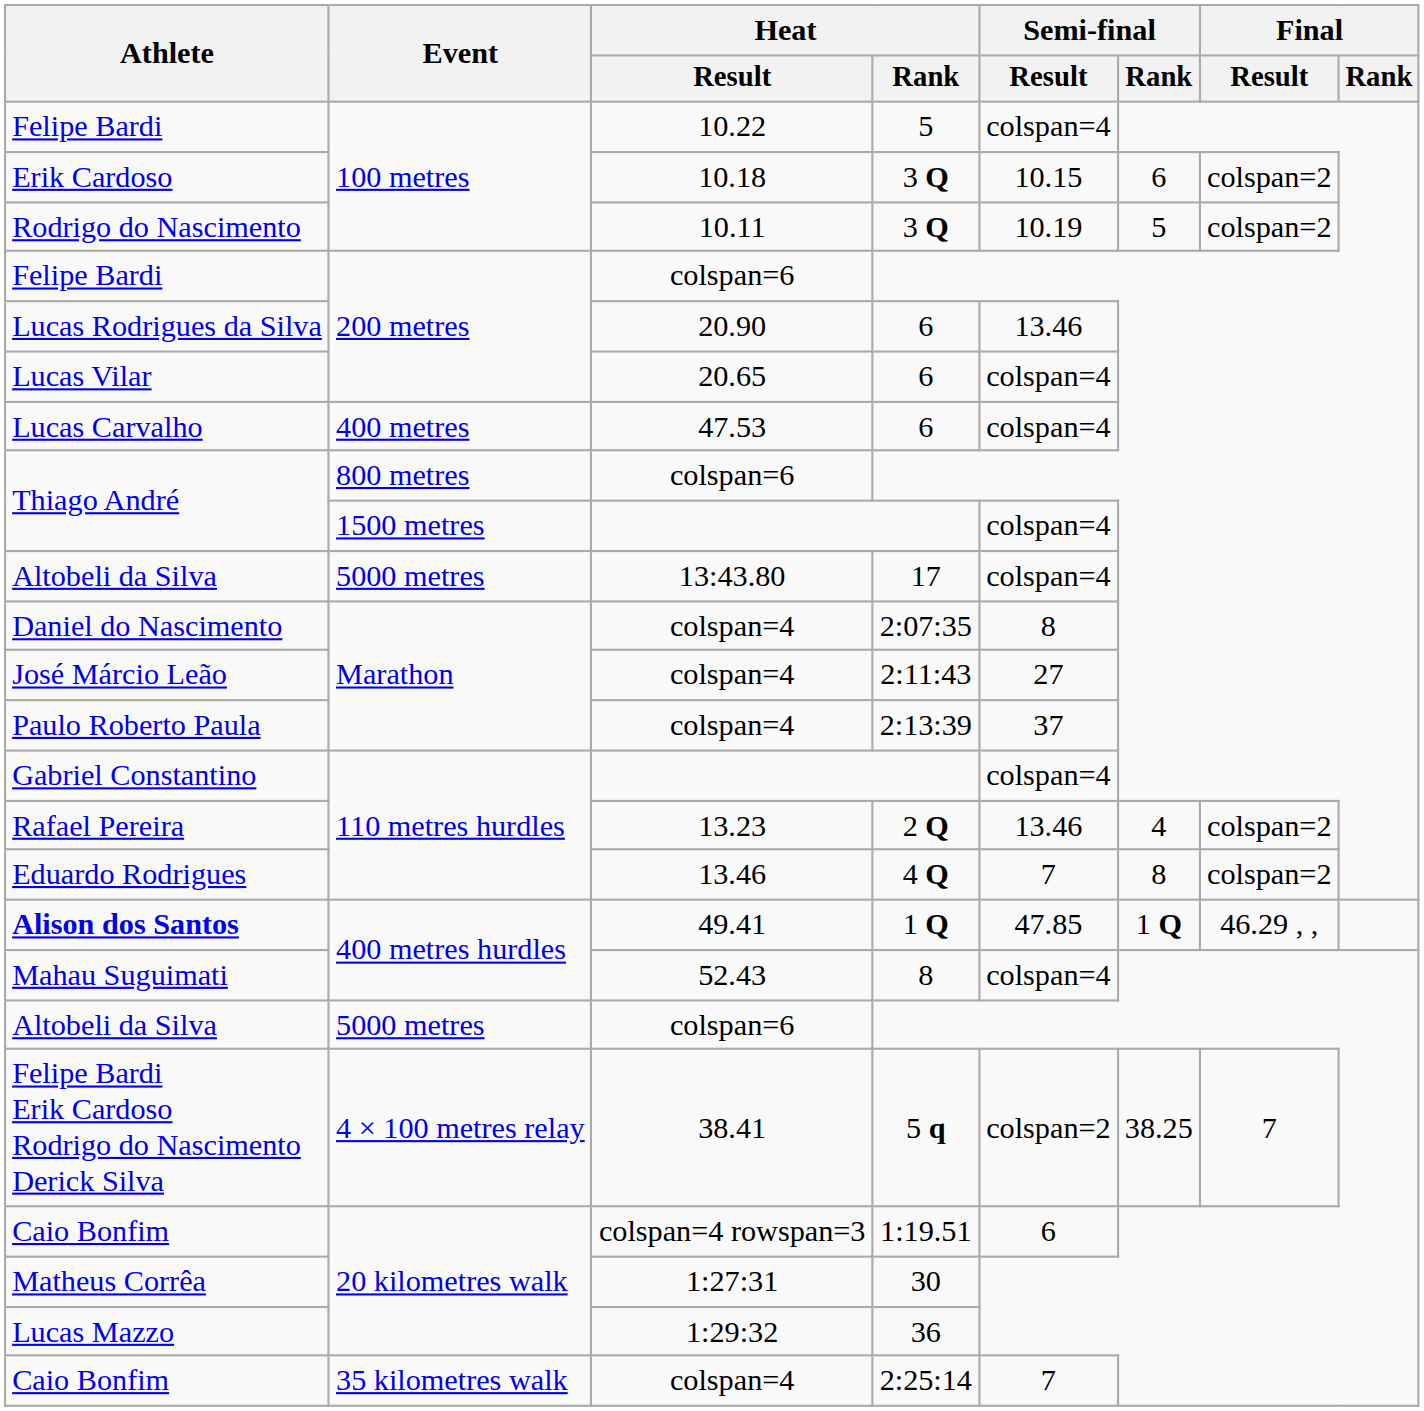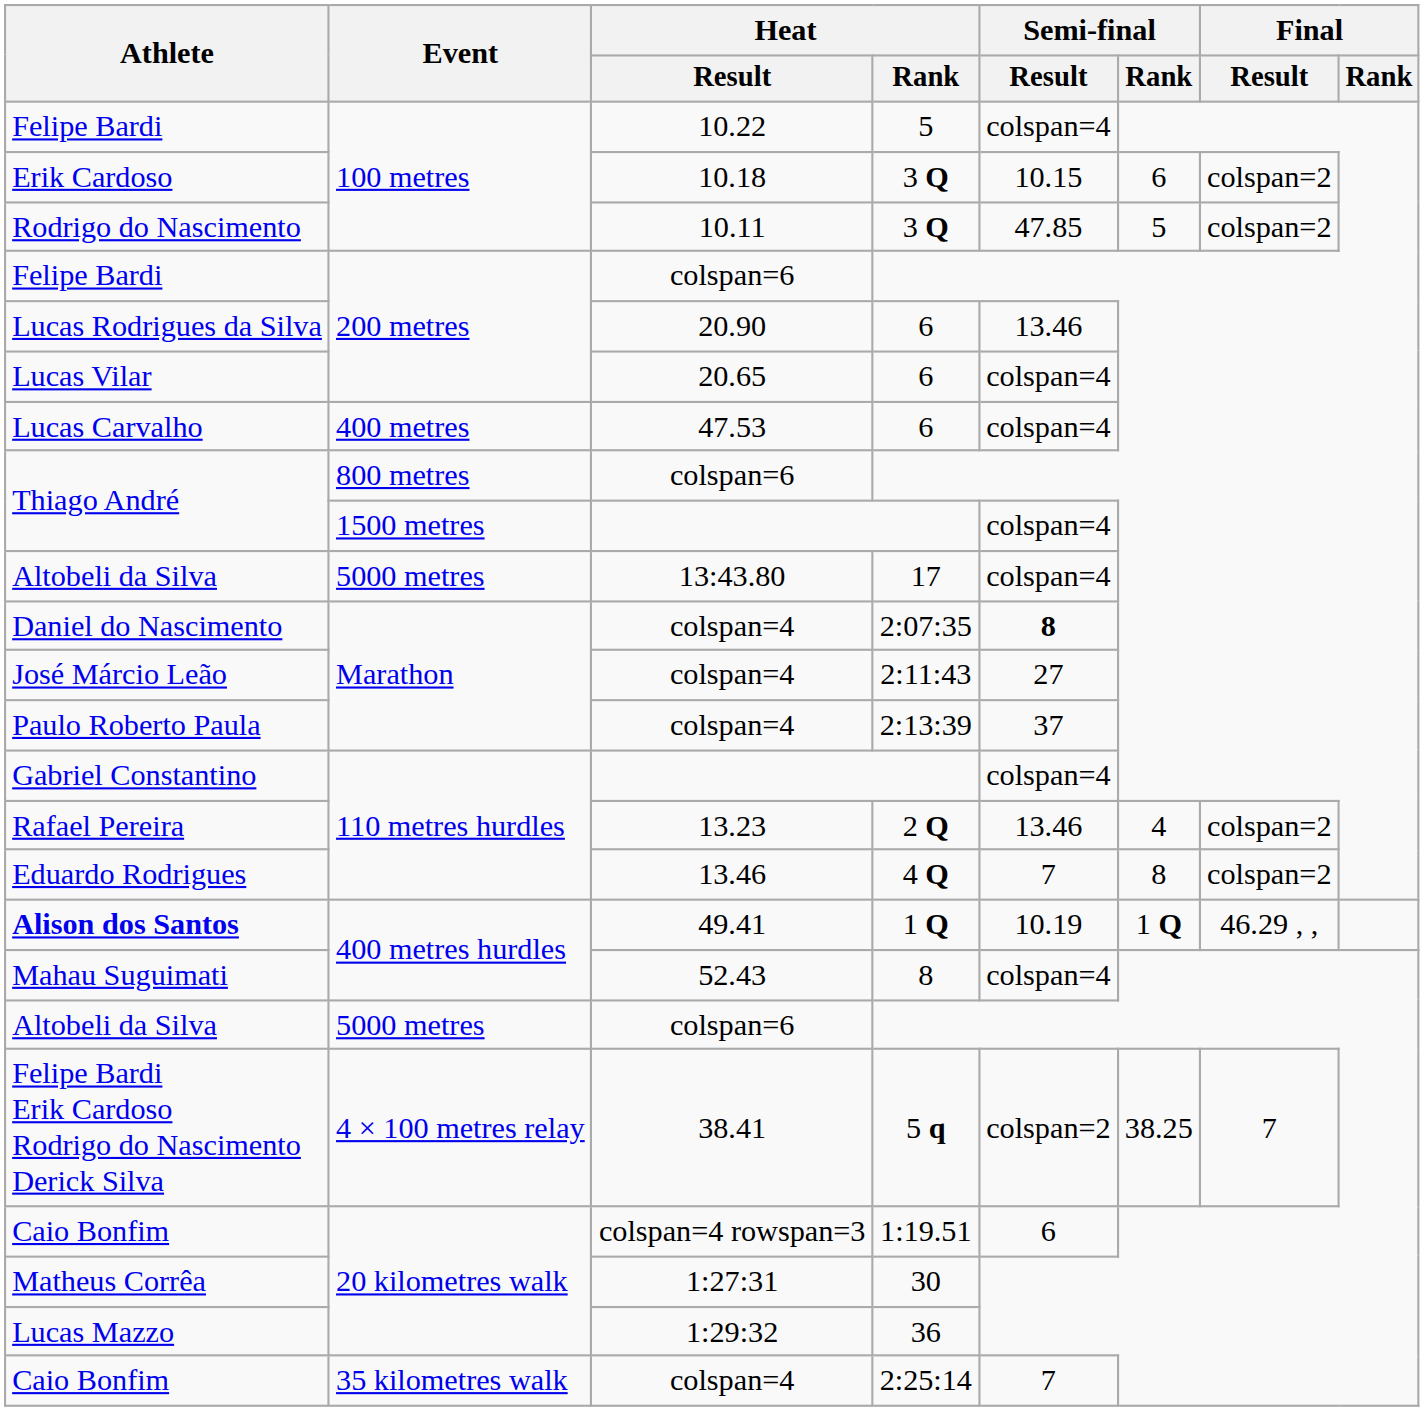(1048, 226) 10.19 -> (1048, 226) 47.85
(1048, 625) normal -> (1048, 625) bold
(1048, 924) 47.85 -> (1048, 924) 10.19
